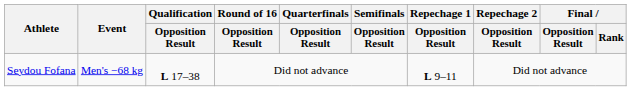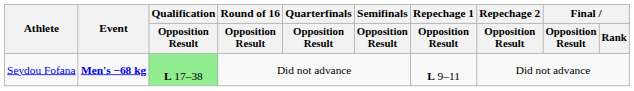(112, 70) normal -> (114, 70) bold
(180, 76) no background -> (183, 76) lightgreen background
